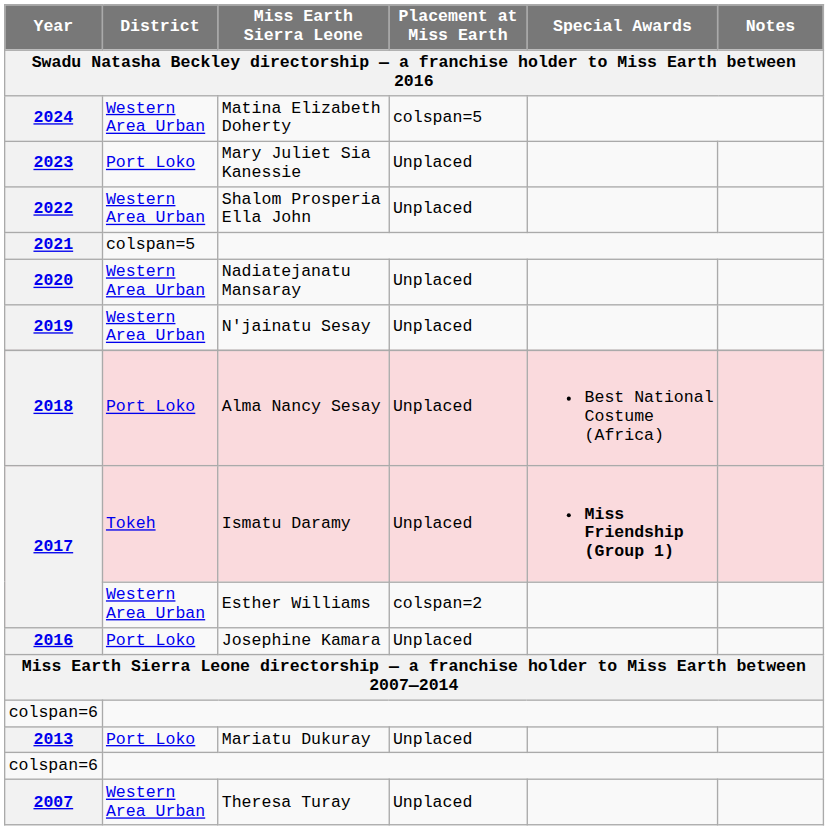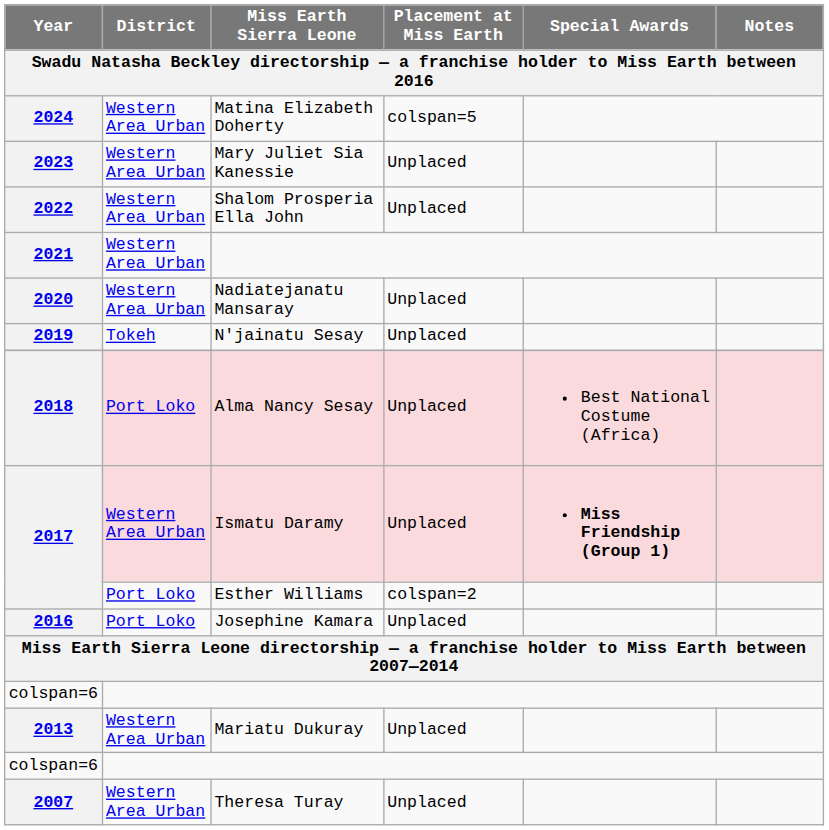(151, 164) Port Loko -> (156, 164) Western Area Urban
(151, 246) colspan=5 -> (156, 255) Western Area Urban
(156, 327) Western Area Urban -> (131, 337) Tokeh
(131, 524) Tokeh -> (156, 524) Western Area Urban
(156, 605) Western Area Urban -> (151, 596) Port Loko
(151, 740) Port Loko -> (156, 731) Western Area Urban
